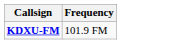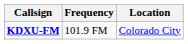+ column: (150, 13)
